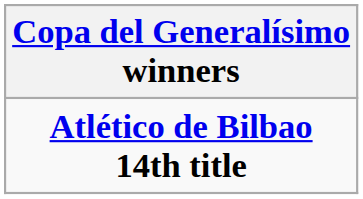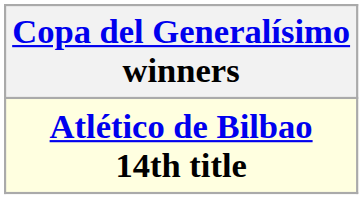(181, 145) no background -> (181, 145) lightyellow background
